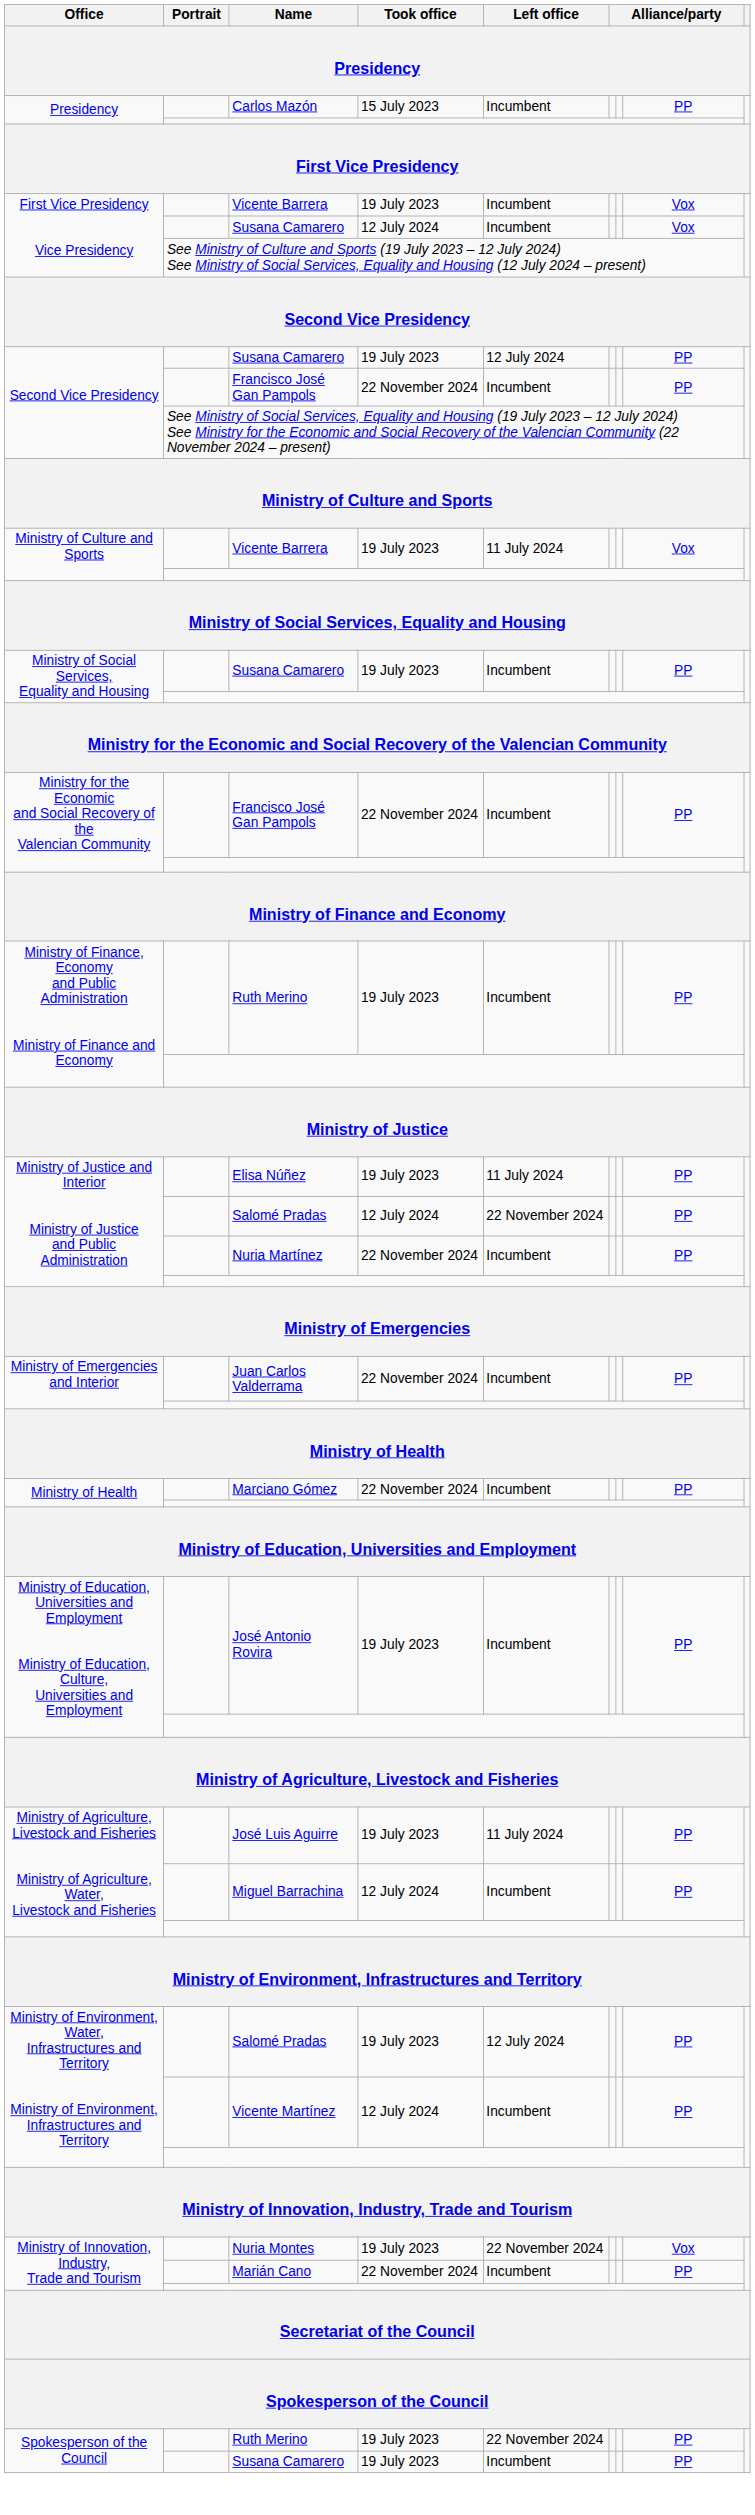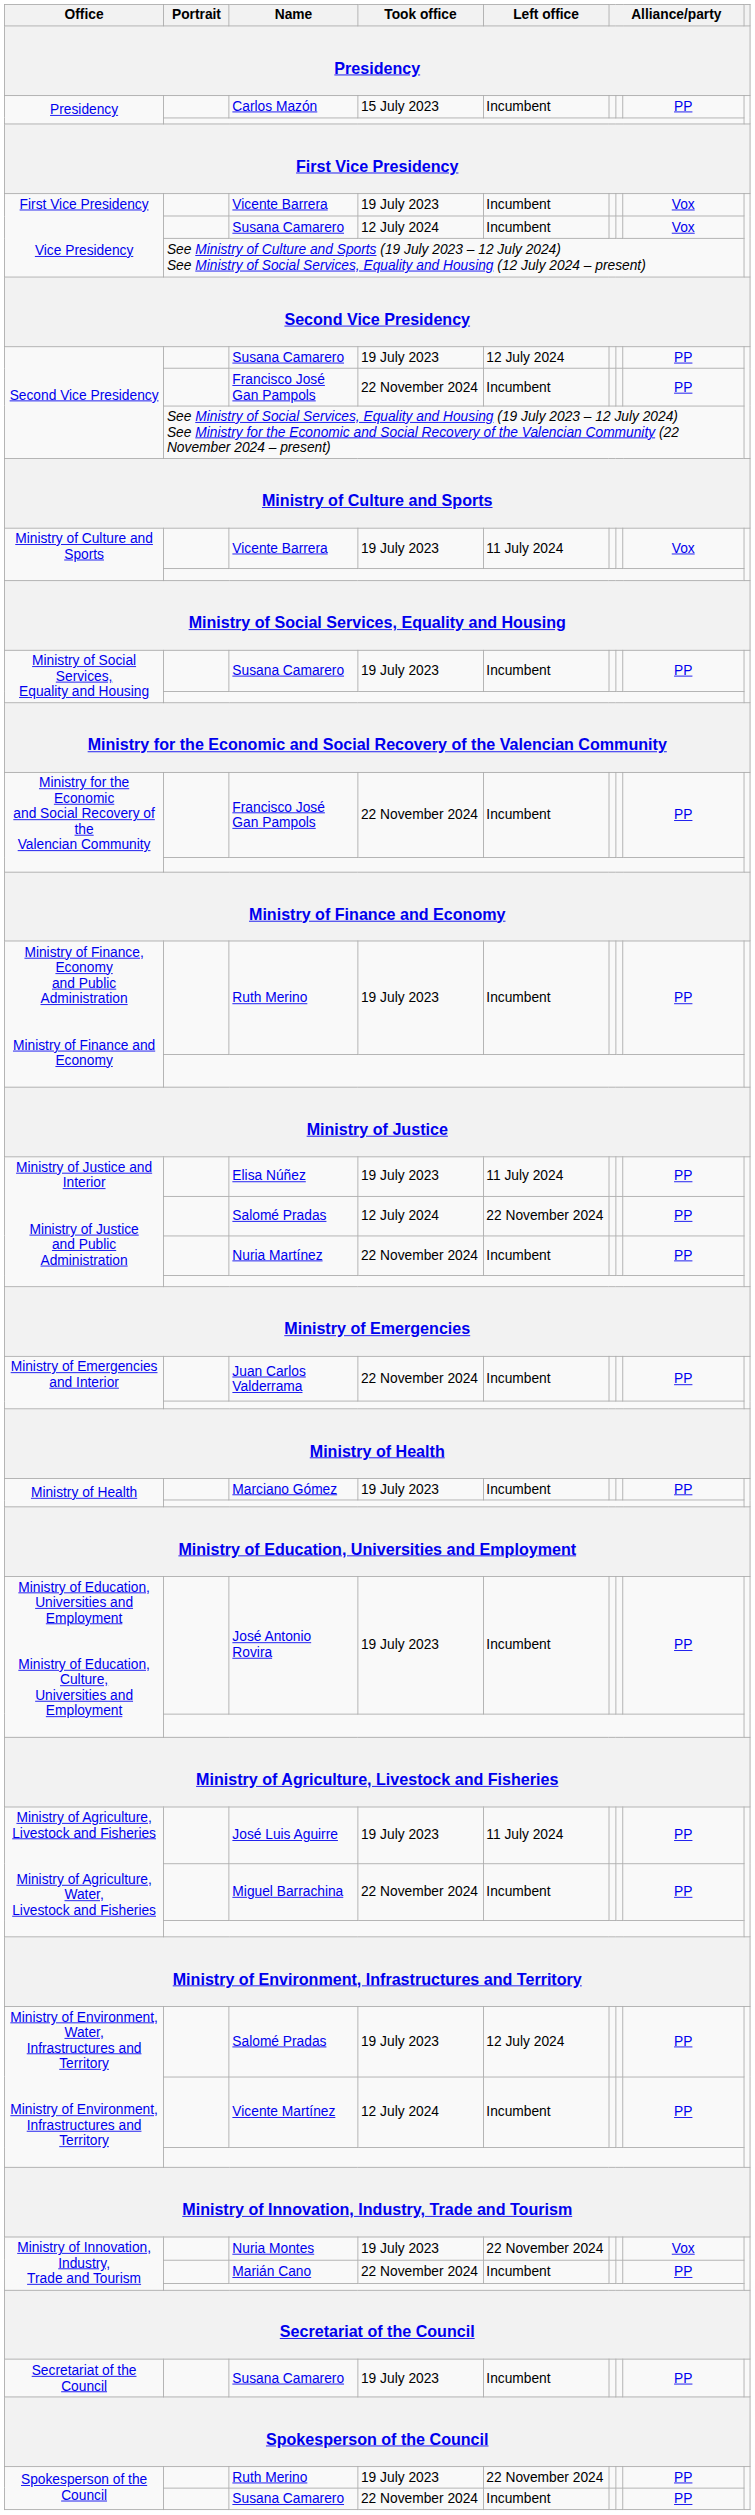(419, 1489) 22 November 2024 -> (400, 1489) 19 July 2023
(400, 1892) 12 July 2024 -> (419, 1892) 22 November 2024
+ row: (84, 2378)
(400, 2461) 19 July 2023 -> (419, 2498) 22 November 2024
